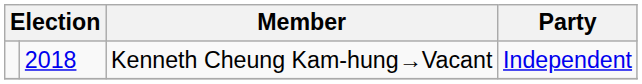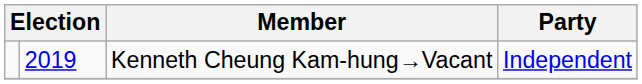(51, 59) 2018 -> (51, 59) 2019
